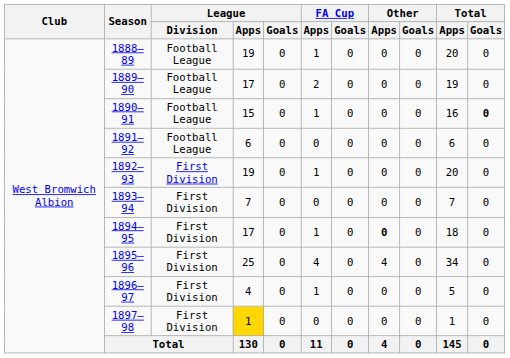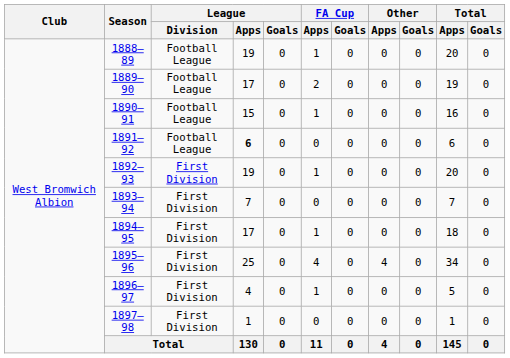(486, 113) bold -> (486, 113) normal
(248, 143) normal -> (248, 143) bold
(384, 232) bold -> (384, 232) normal
(248, 321) gold background -> (248, 321) no background
